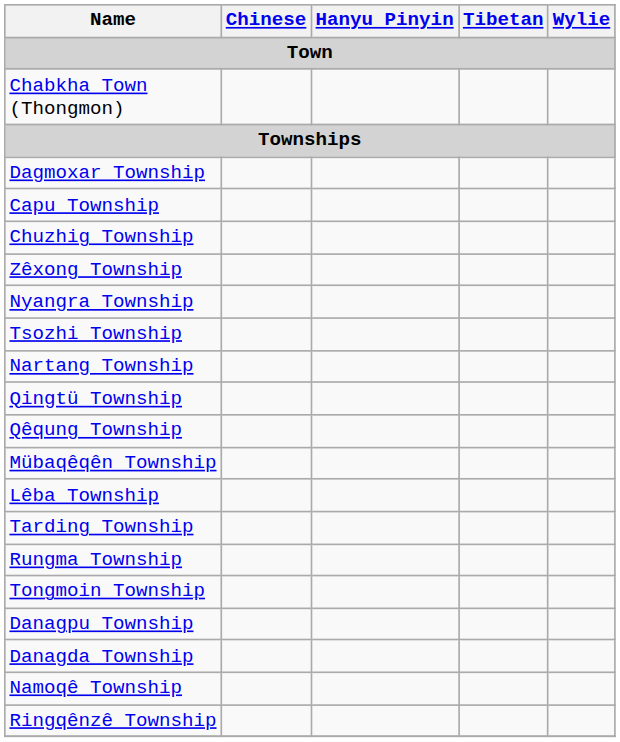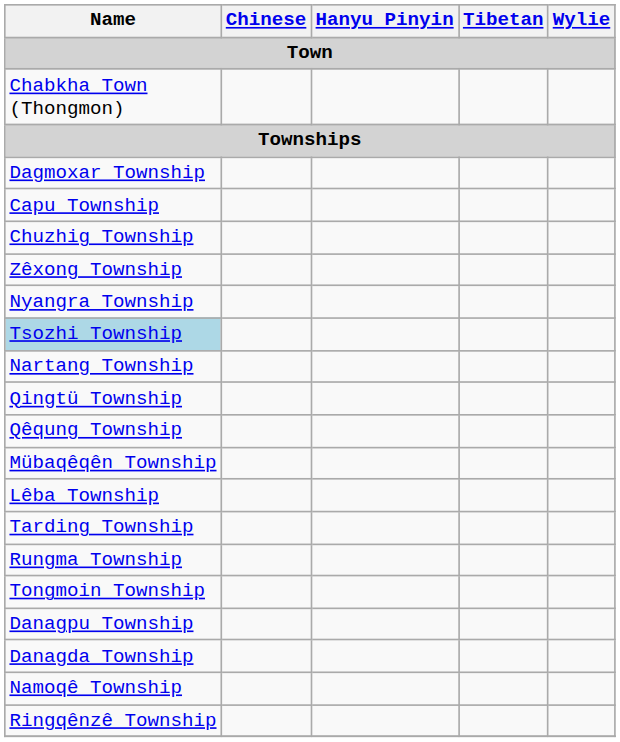(96, 334) no background -> (96, 334) lightblue background
